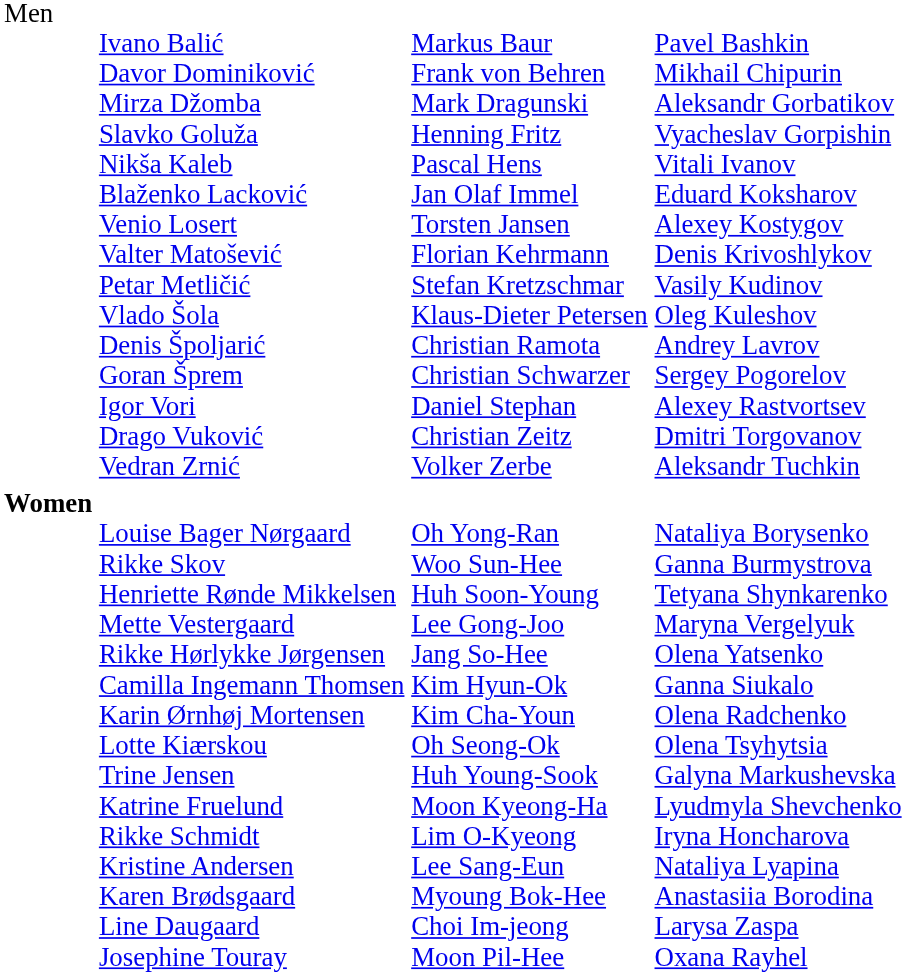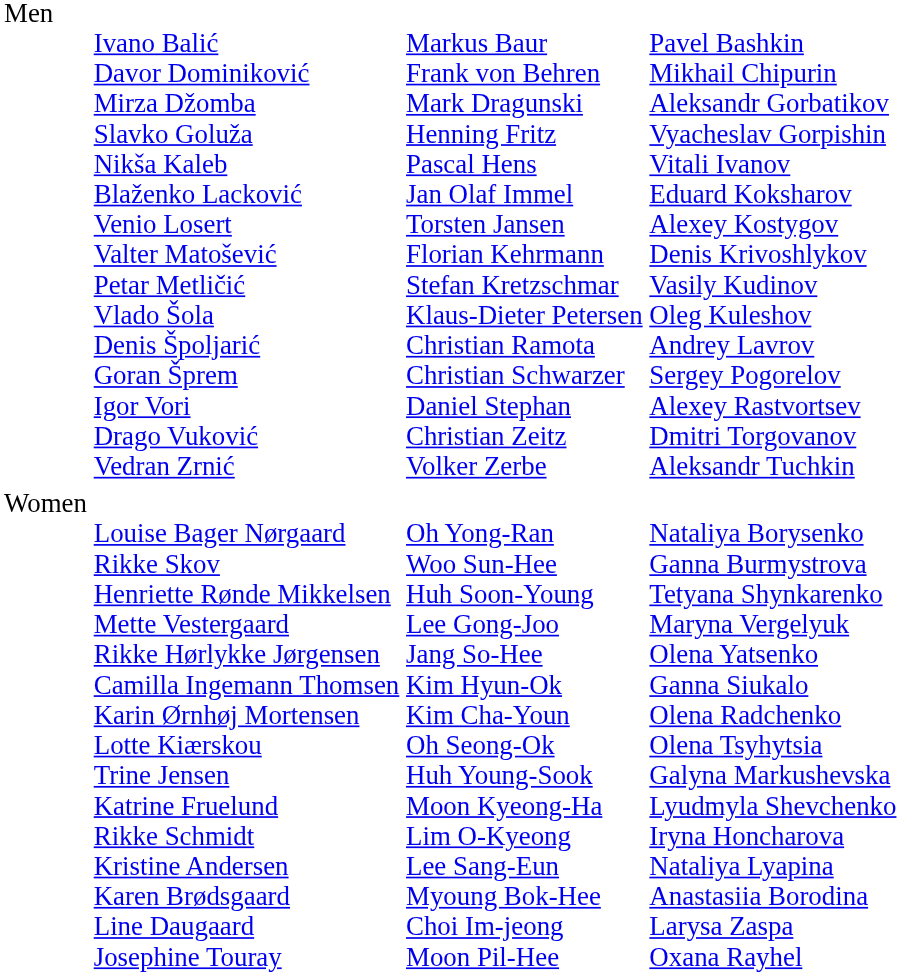(48, 503) bold -> (46, 503) normal
